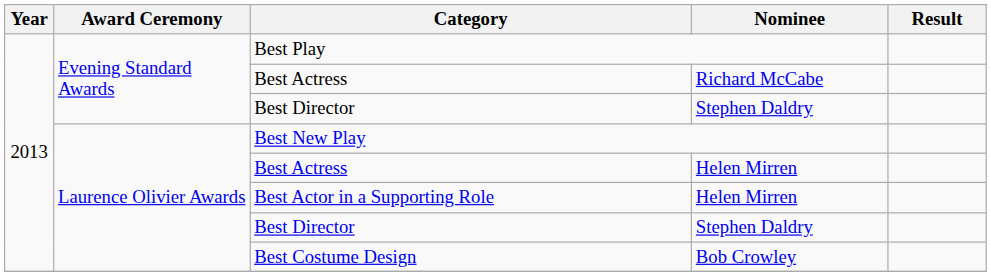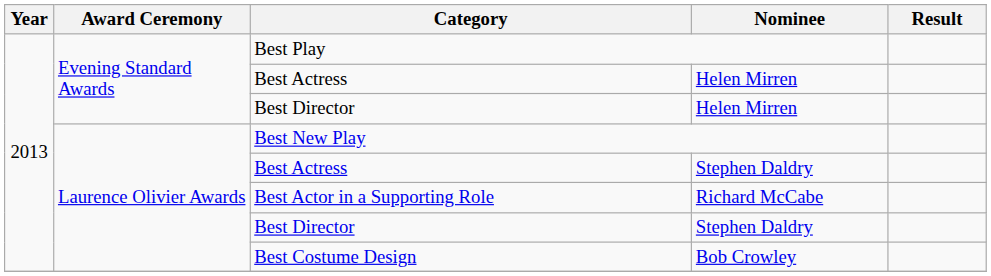(760, 78) Richard McCabe -> (747, 78) Helen Mirren
(754, 108) Stephen Daldry -> (747, 108) Helen Mirren
(747, 167) Helen Mirren -> (754, 167) Stephen Daldry
(747, 197) Helen Mirren -> (760, 197) Richard McCabe
